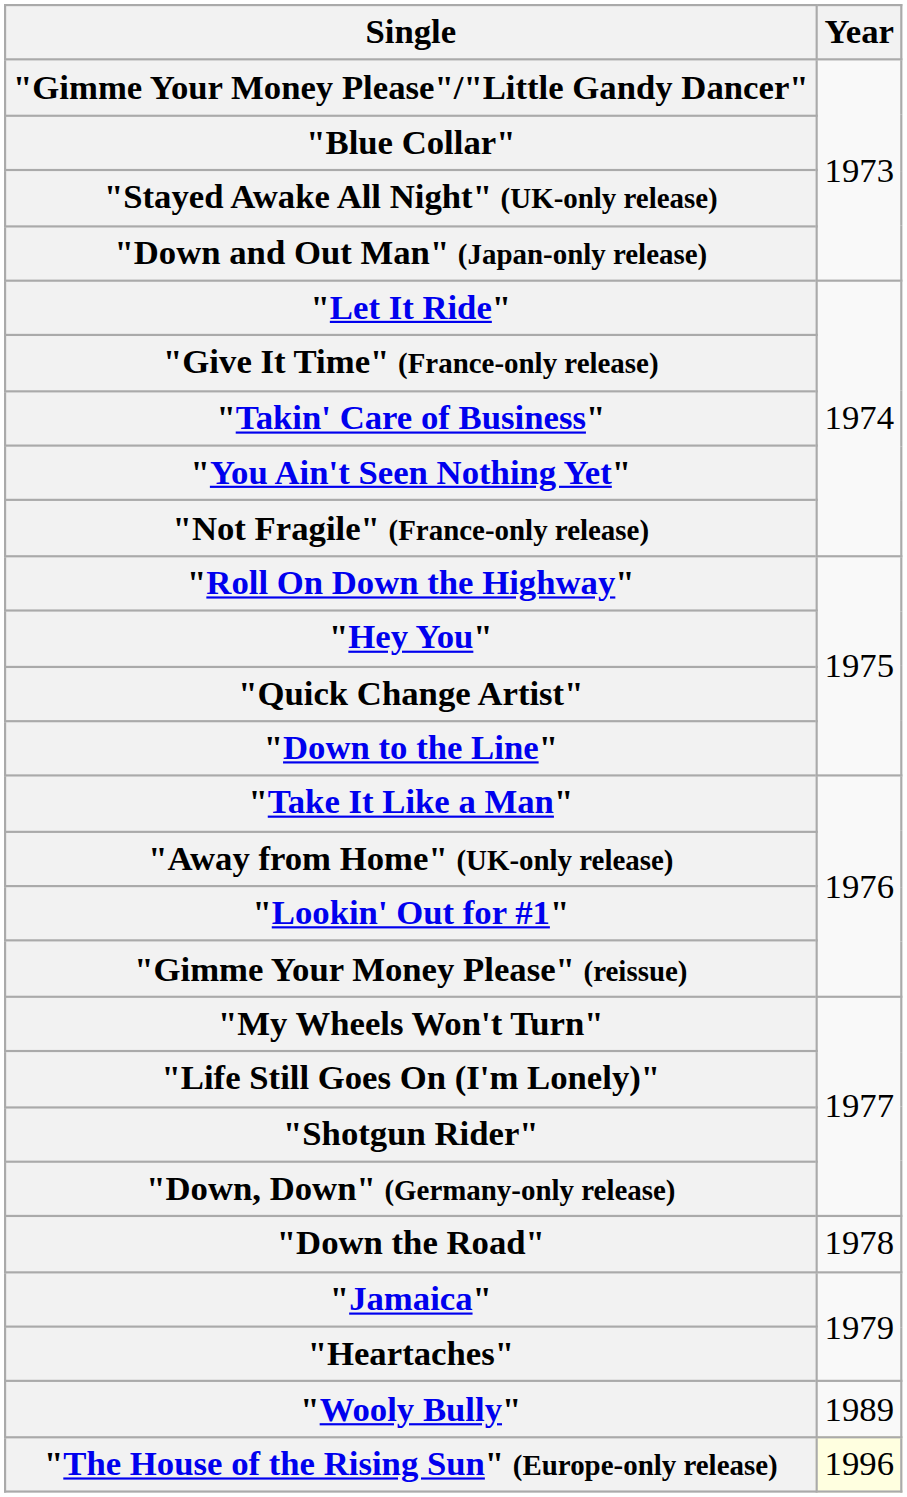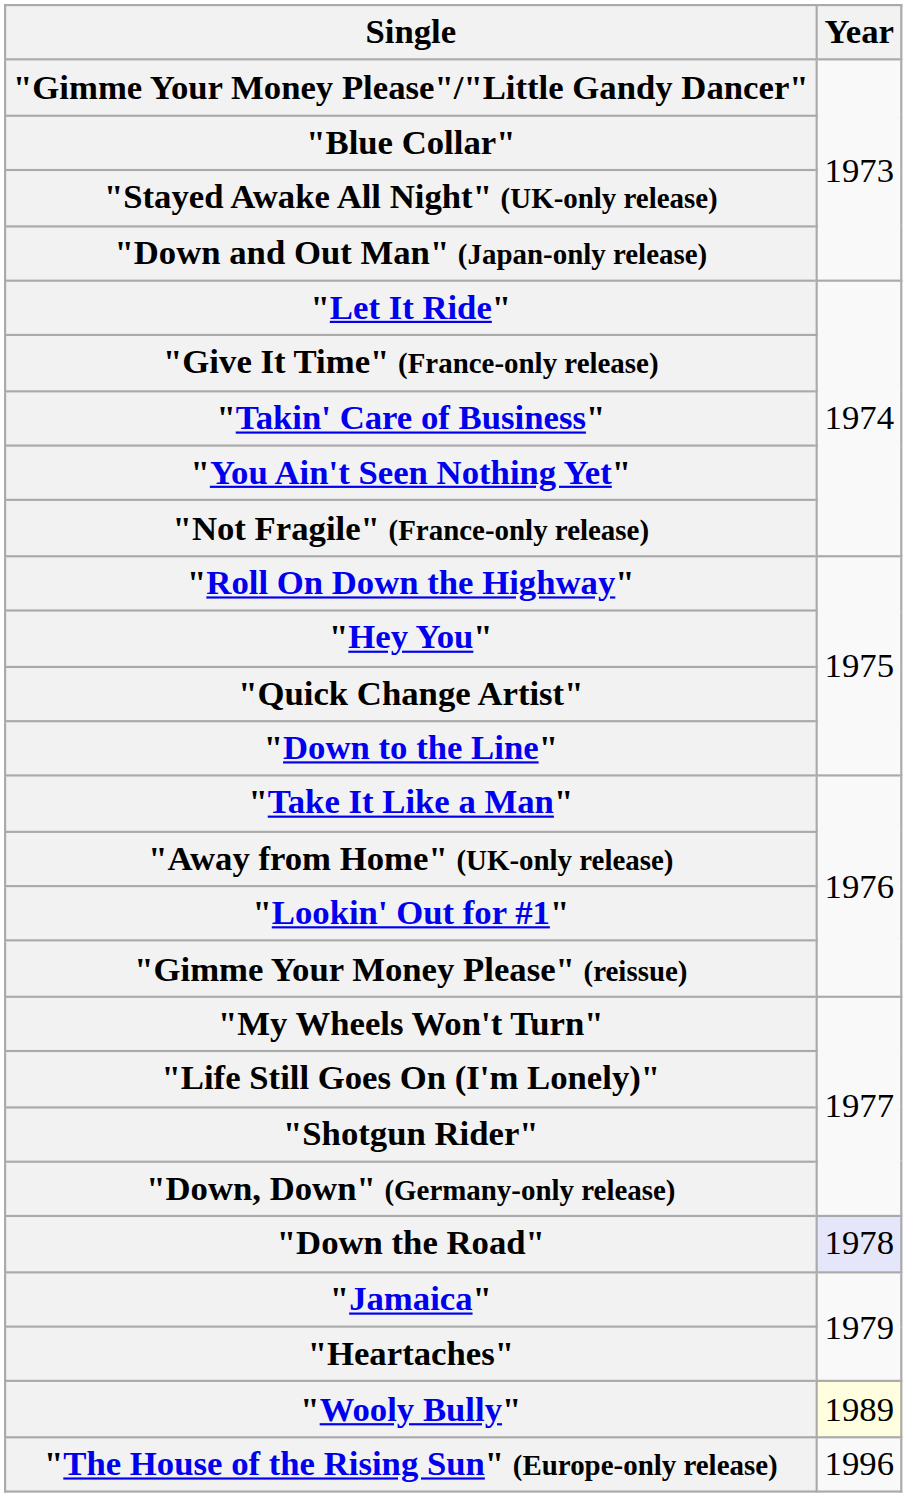(859, 1243) no background -> (859, 1243) lavender background
(859, 1408) no background -> (859, 1408) lightyellow background
(859, 1463) lightyellow background -> (859, 1463) no background
